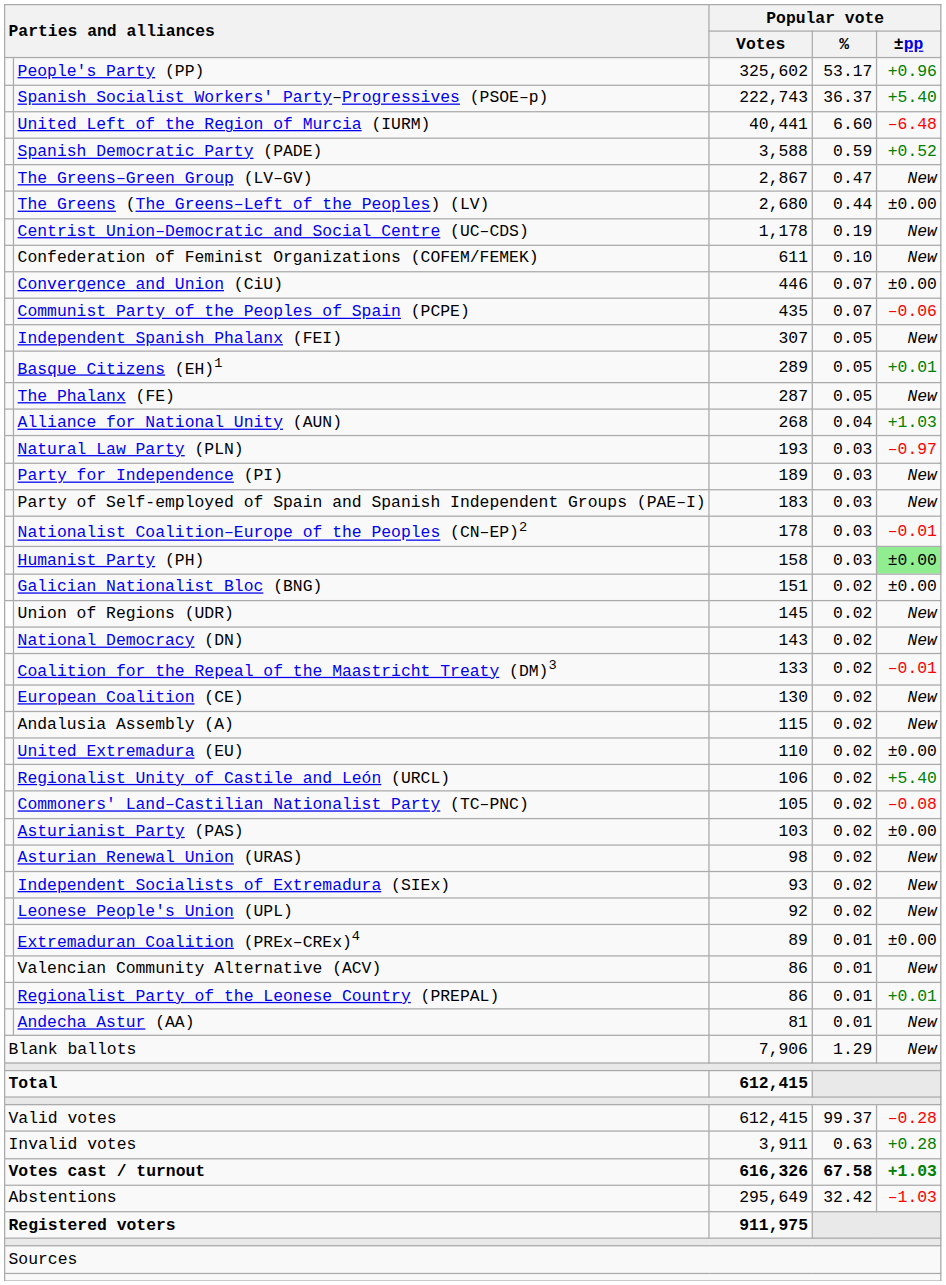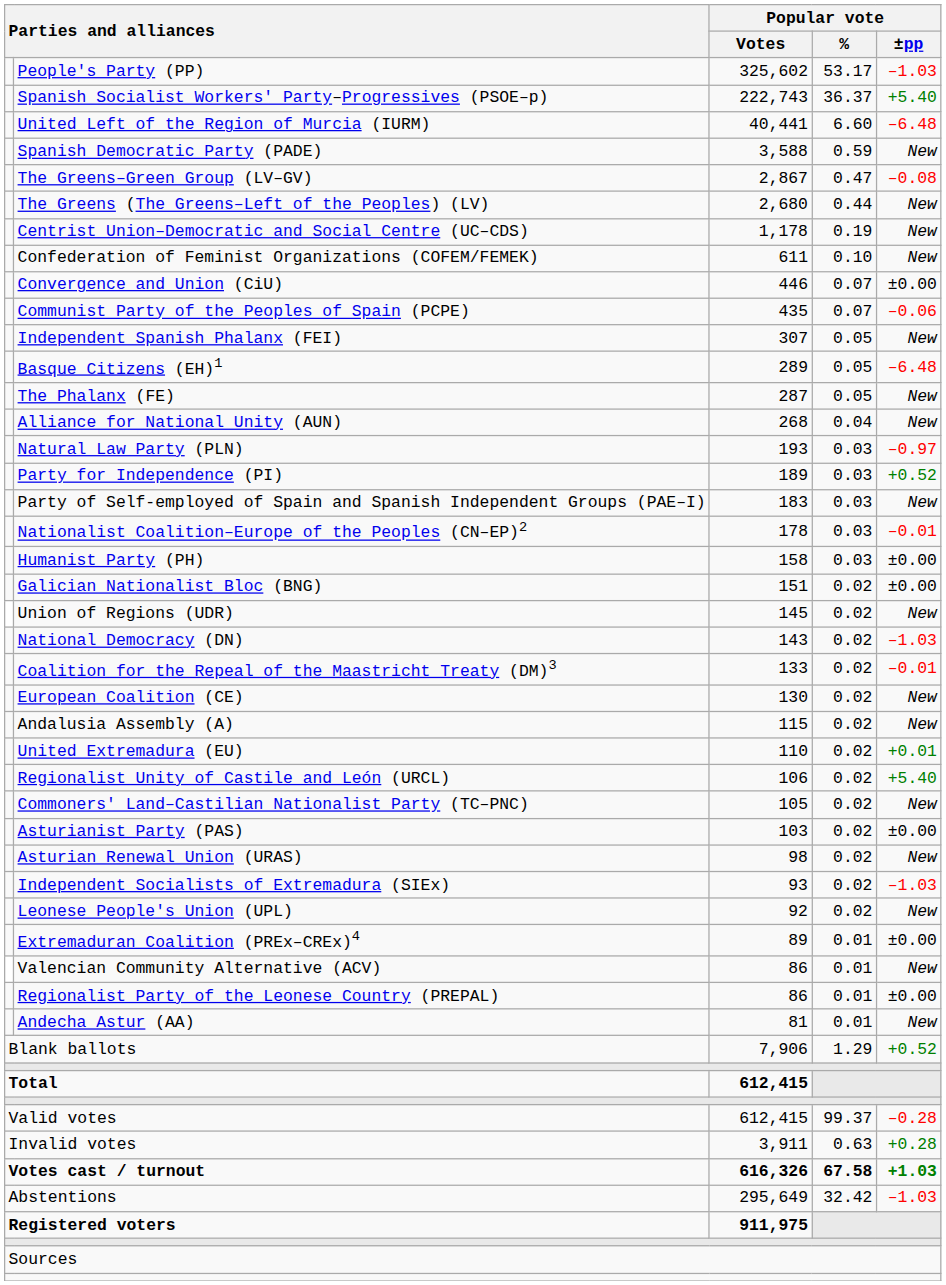(912, 71) +0.96 -> (912, 71) –1.03
(912, 151) +0.52 -> (922, 151) New
(922, 178) New -> (912, 178) –0.08
(912, 205) ±0.00 -> (922, 205) New
(912, 367) +0.01 -> (912, 367) –6.48
(912, 423) +1.03 -> (922, 423) New
(922, 476) New -> (912, 476) +0.52
(912, 560) lightgreen background -> (912, 560) no background
(922, 640) New -> (912, 640) –1.03
(912, 751) ±0.00 -> (912, 751) +0.01
(912, 805) –0.08 -> (922, 805) New
(922, 885) New -> (912, 885) –1.03
(912, 996) +0.01 -> (912, 996) ±0.00
(922, 1049) New -> (912, 1049) +0.52
